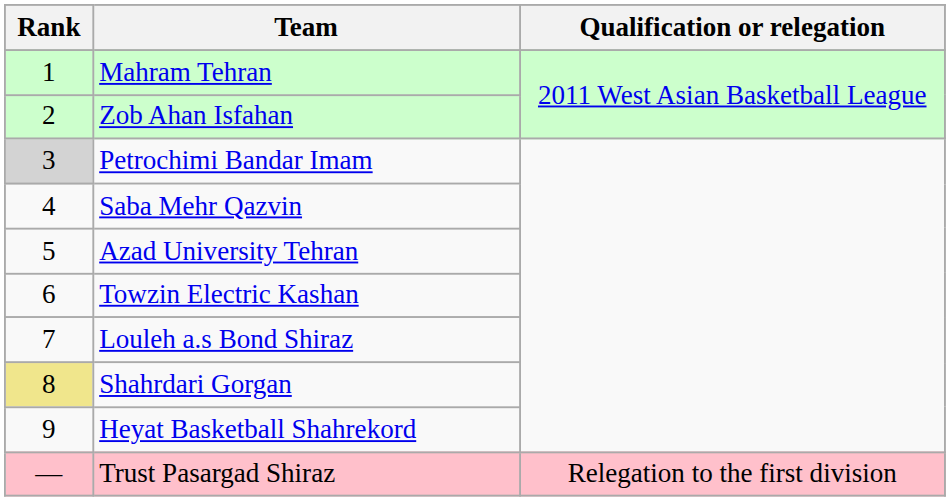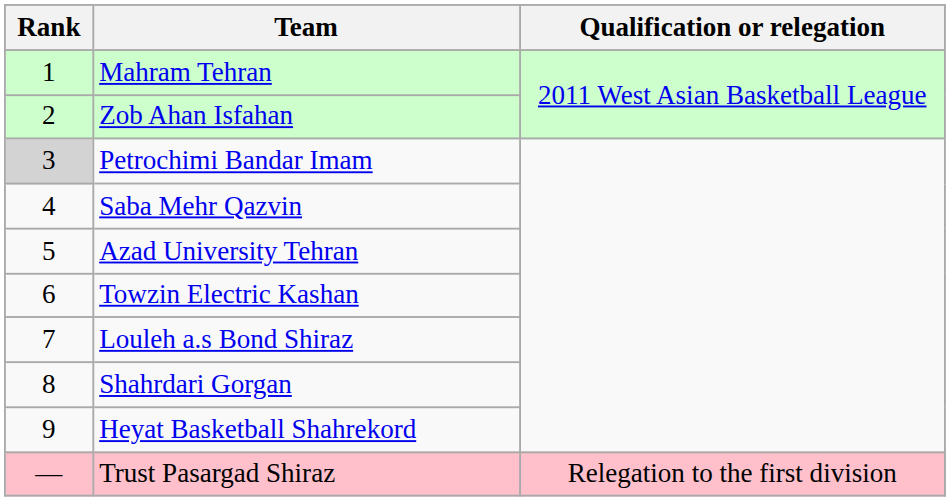(49, 384) khaki background -> (49, 384) no background
